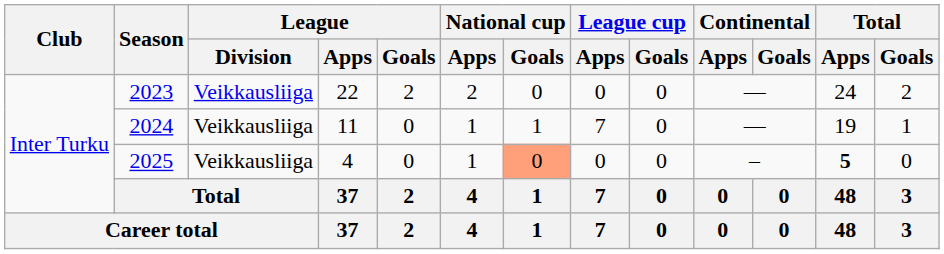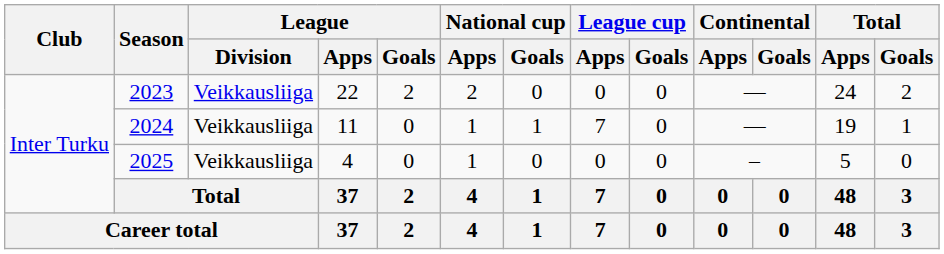(537, 160) lightsalmon background -> (537, 160) no background
(845, 160) bold -> (845, 160) normal
